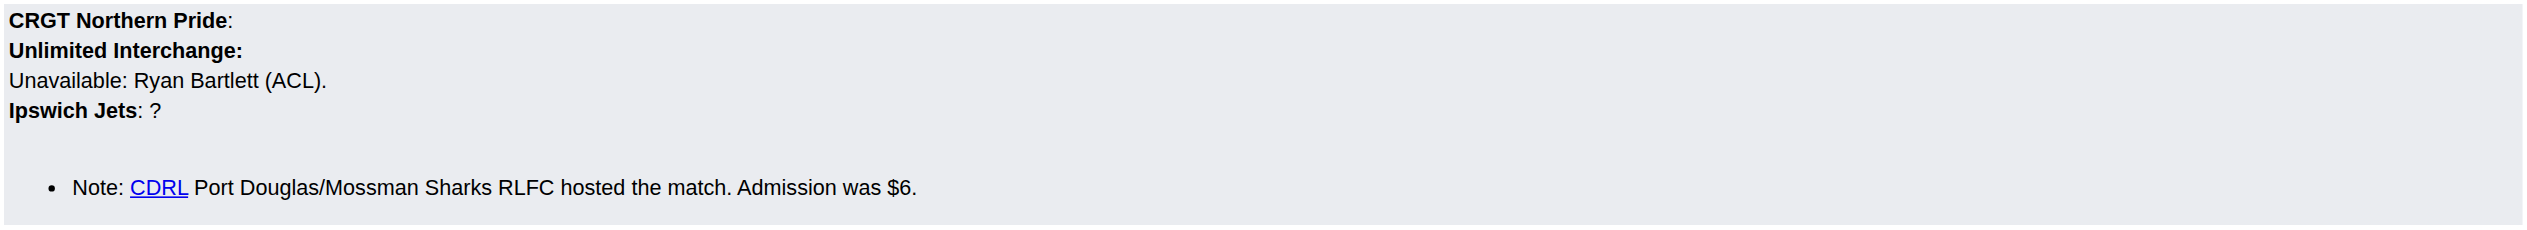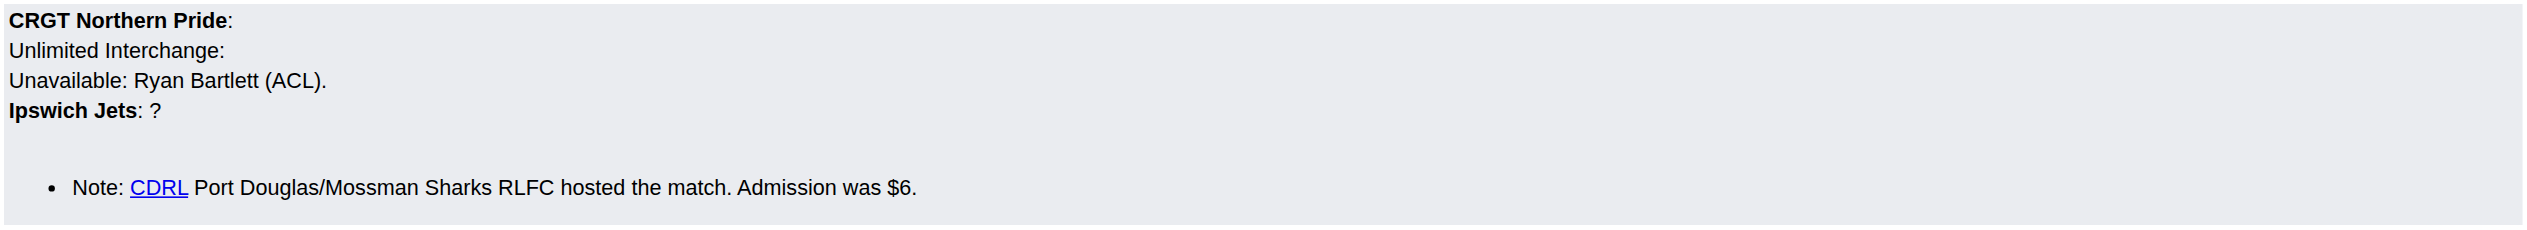(126, 51) bold -> (117, 51) normal
